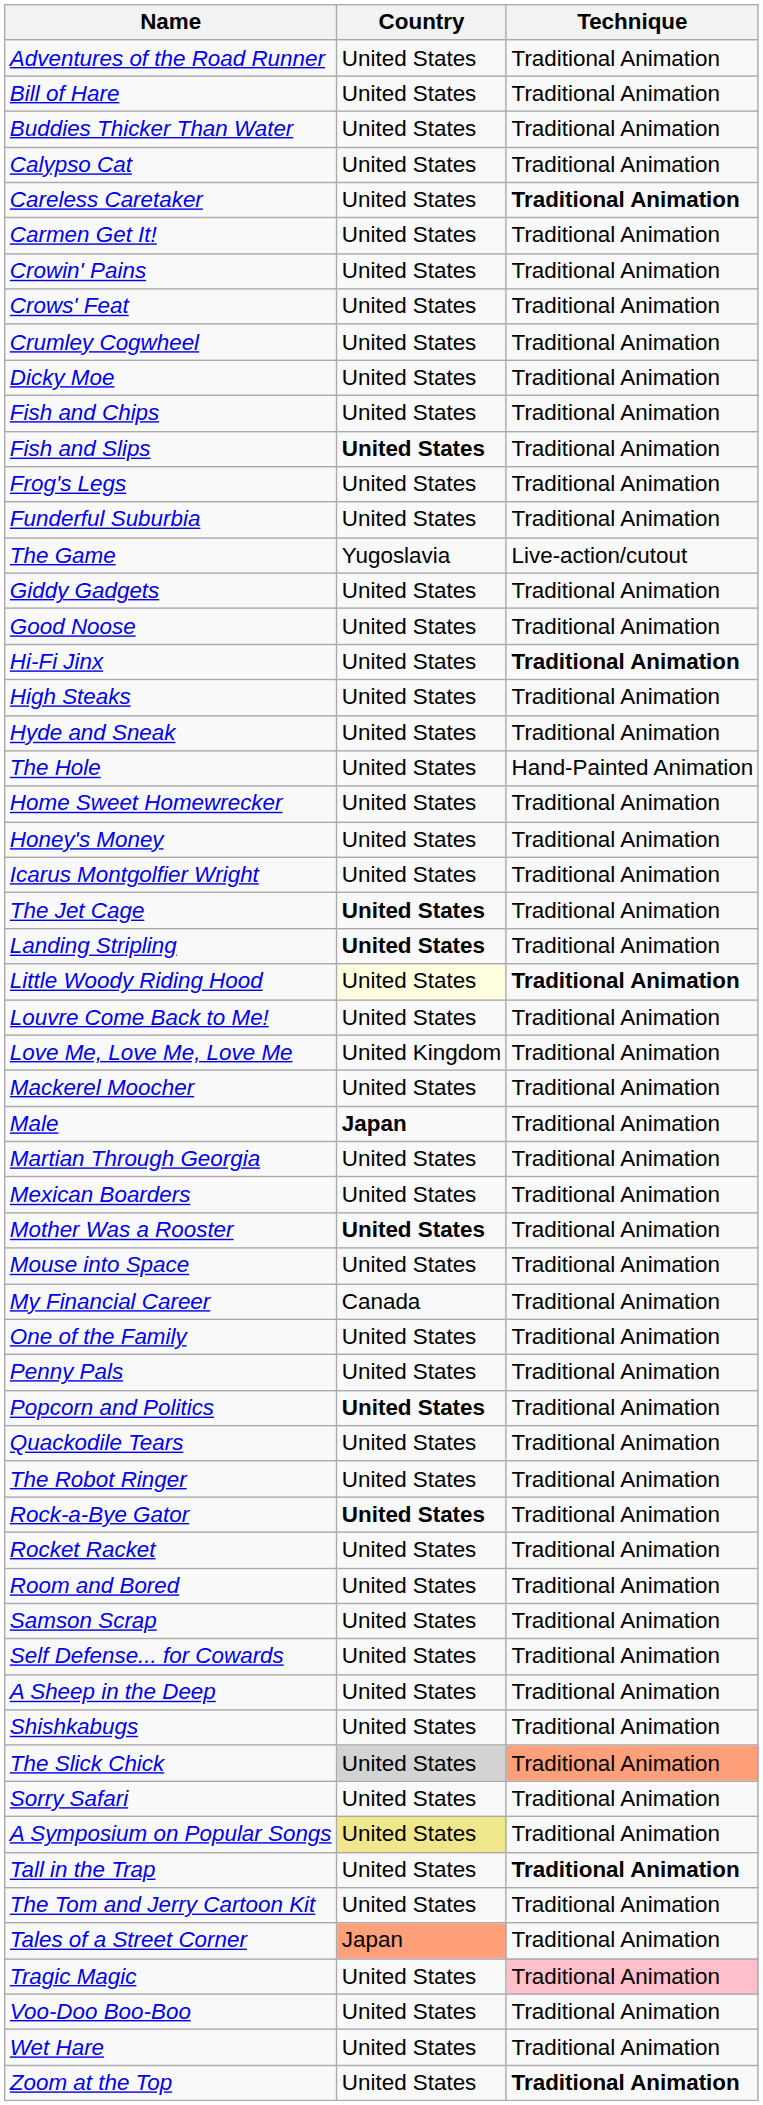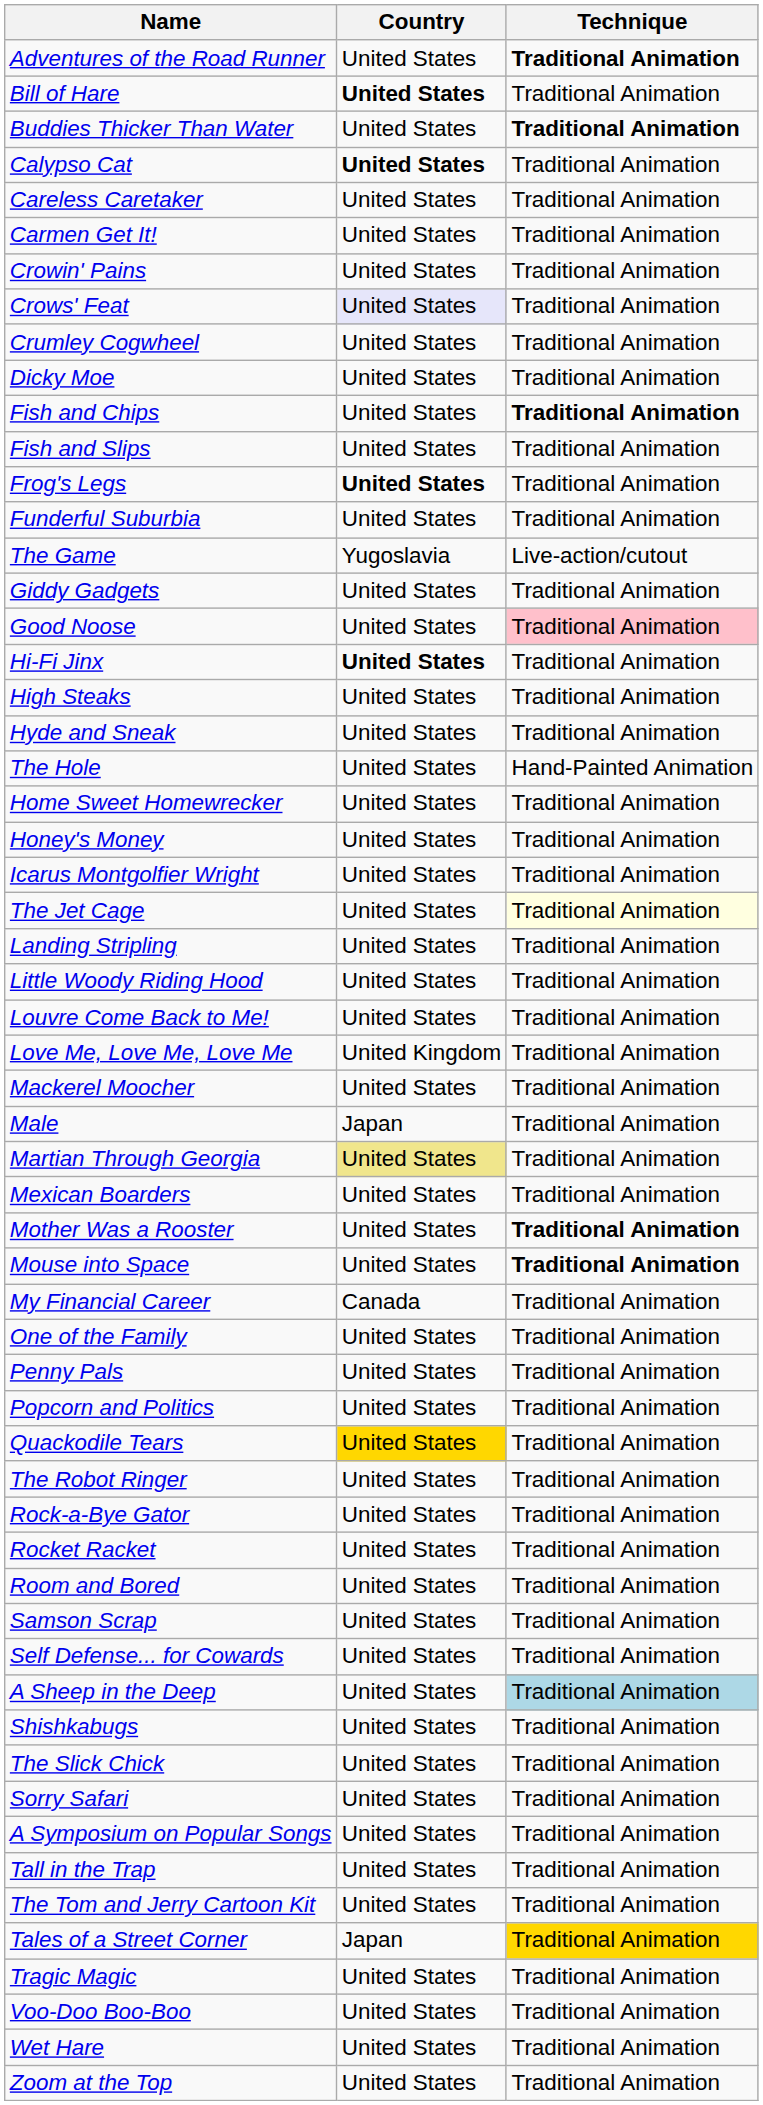(616, 57) normal -> (626, 57) bold
(409, 93) normal -> (413, 93) bold
(616, 128) normal -> (626, 128) bold
(409, 164) normal -> (413, 164) bold
(626, 199) bold -> (616, 199) normal
(409, 306) no background -> (409, 306) lavender background
(616, 413) normal -> (626, 413) bold
(413, 448) bold -> (409, 448) normal
(409, 484) normal -> (413, 484) bold
(616, 626) no background -> (616, 626) pink background
(409, 661) normal -> (413, 661) bold
(626, 661) bold -> (616, 661) normal
(413, 910) bold -> (409, 910) normal
(616, 910) no background -> (616, 910) lightyellow background
(413, 945) bold -> (409, 945) normal
(409, 981) lightyellow background -> (409, 981) no background
(626, 981) bold -> (616, 981) normal
(374, 1123) bold -> (372, 1123) normal
(409, 1159) no background -> (409, 1159) khaki background
(413, 1230) bold -> (409, 1230) normal
(616, 1230) normal -> (626, 1230) bold
(616, 1265) normal -> (626, 1265) bold
(413, 1407) bold -> (409, 1407) normal
(409, 1443) no background -> (409, 1443) gold background
(413, 1514) bold -> (409, 1514) normal
(616, 1691) no background -> (616, 1691) lightblue background
(409, 1762) lightgrey background -> (409, 1762) no background
(616, 1762) lightsalmon background -> (616, 1762) no background
(409, 1834) khaki background -> (409, 1834) no background
(626, 1869) bold -> (616, 1869) normal
(372, 1940) lightsalmon background -> (372, 1940) no background
(616, 1940) no background -> (616, 1940) gold background
(616, 1976) pink background -> (616, 1976) no background
(626, 2082) bold -> (616, 2082) normal
